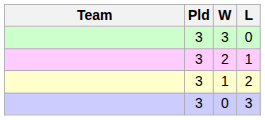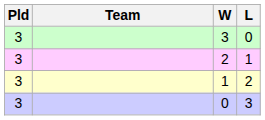columns swapped: (95, 15) <-> (199, 15)
